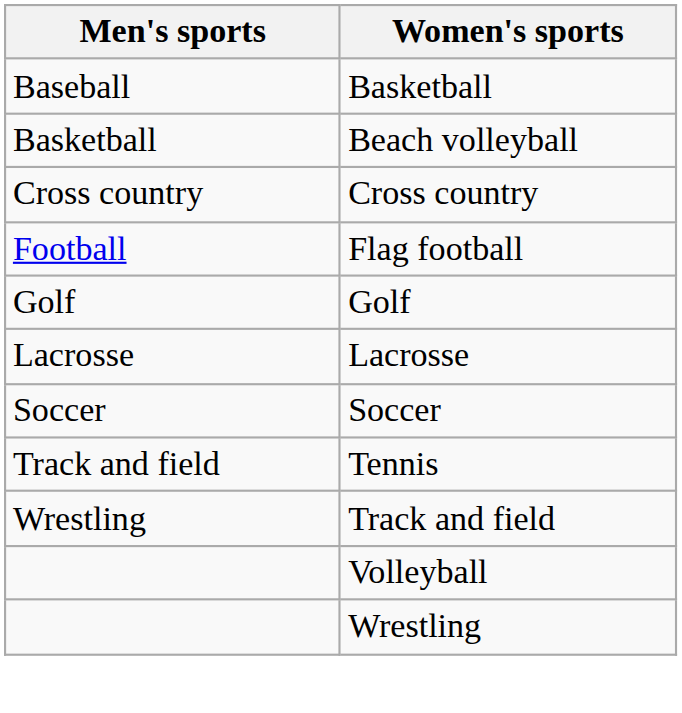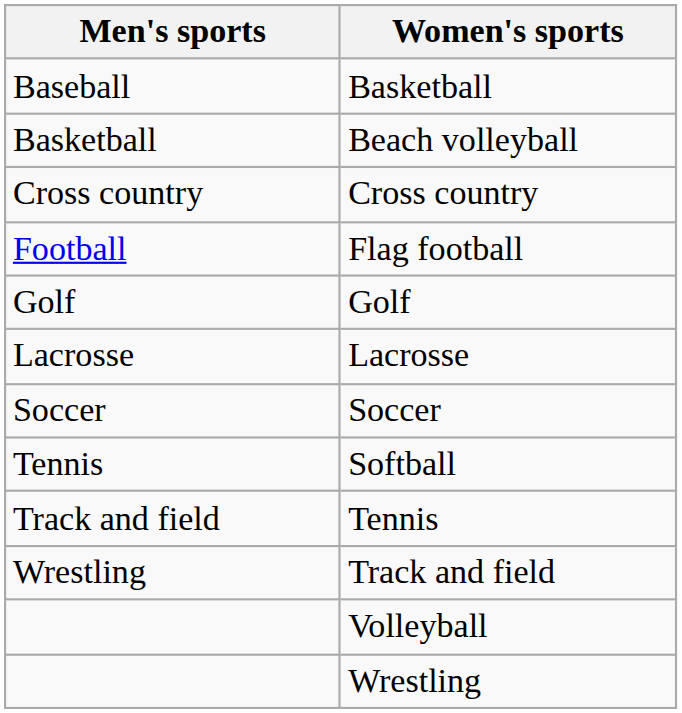+ row: (402, 463)
